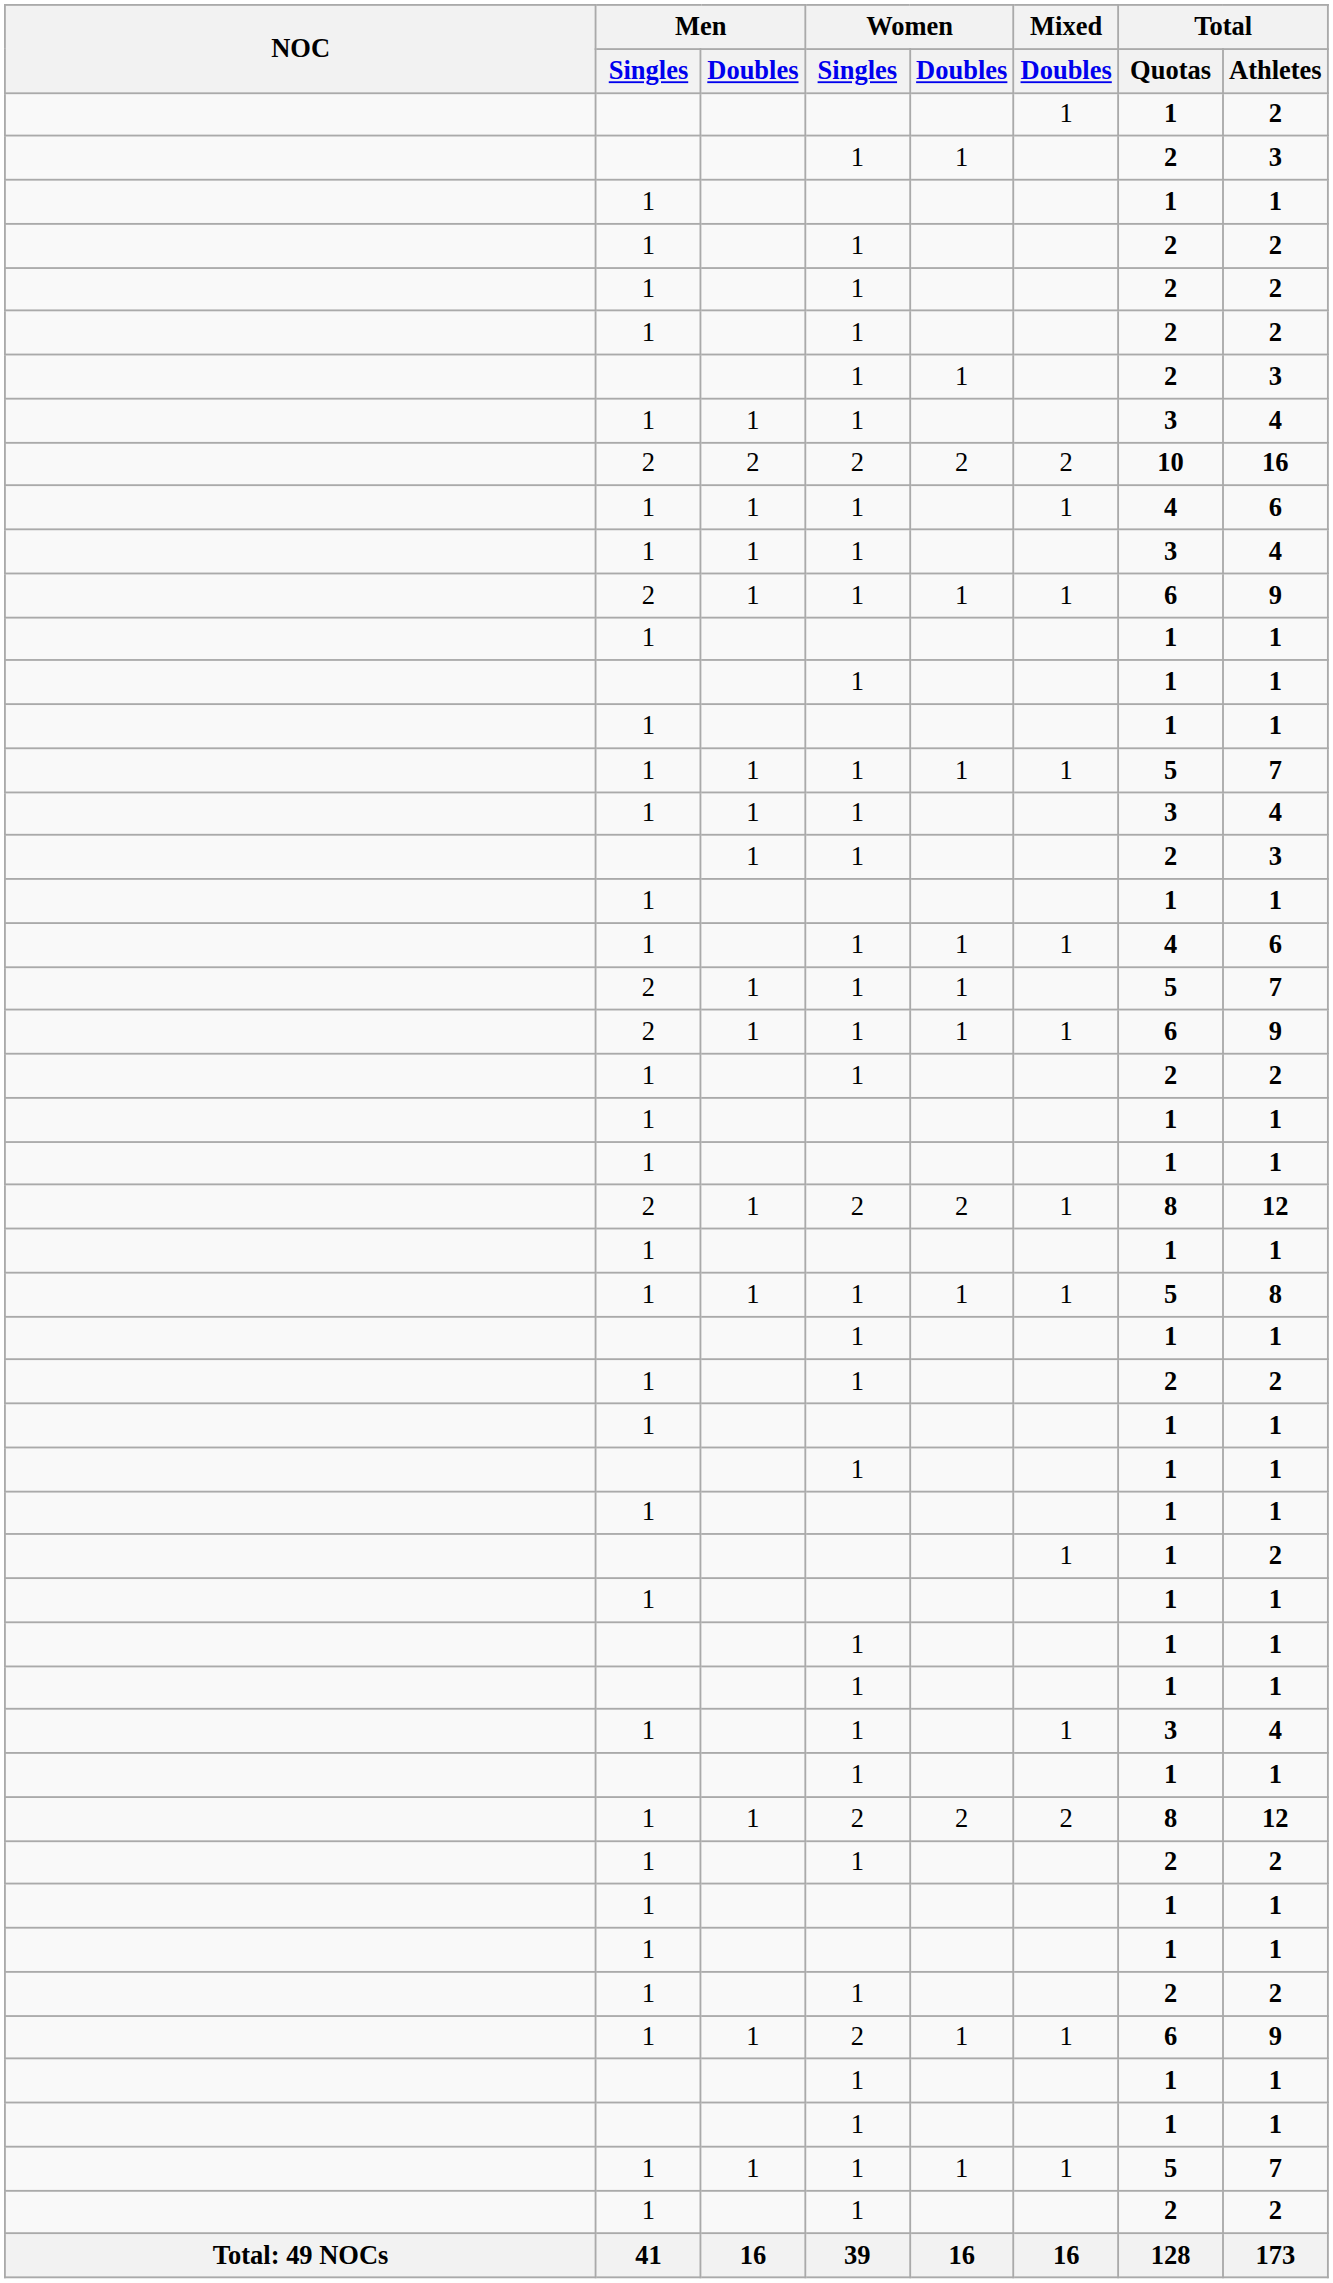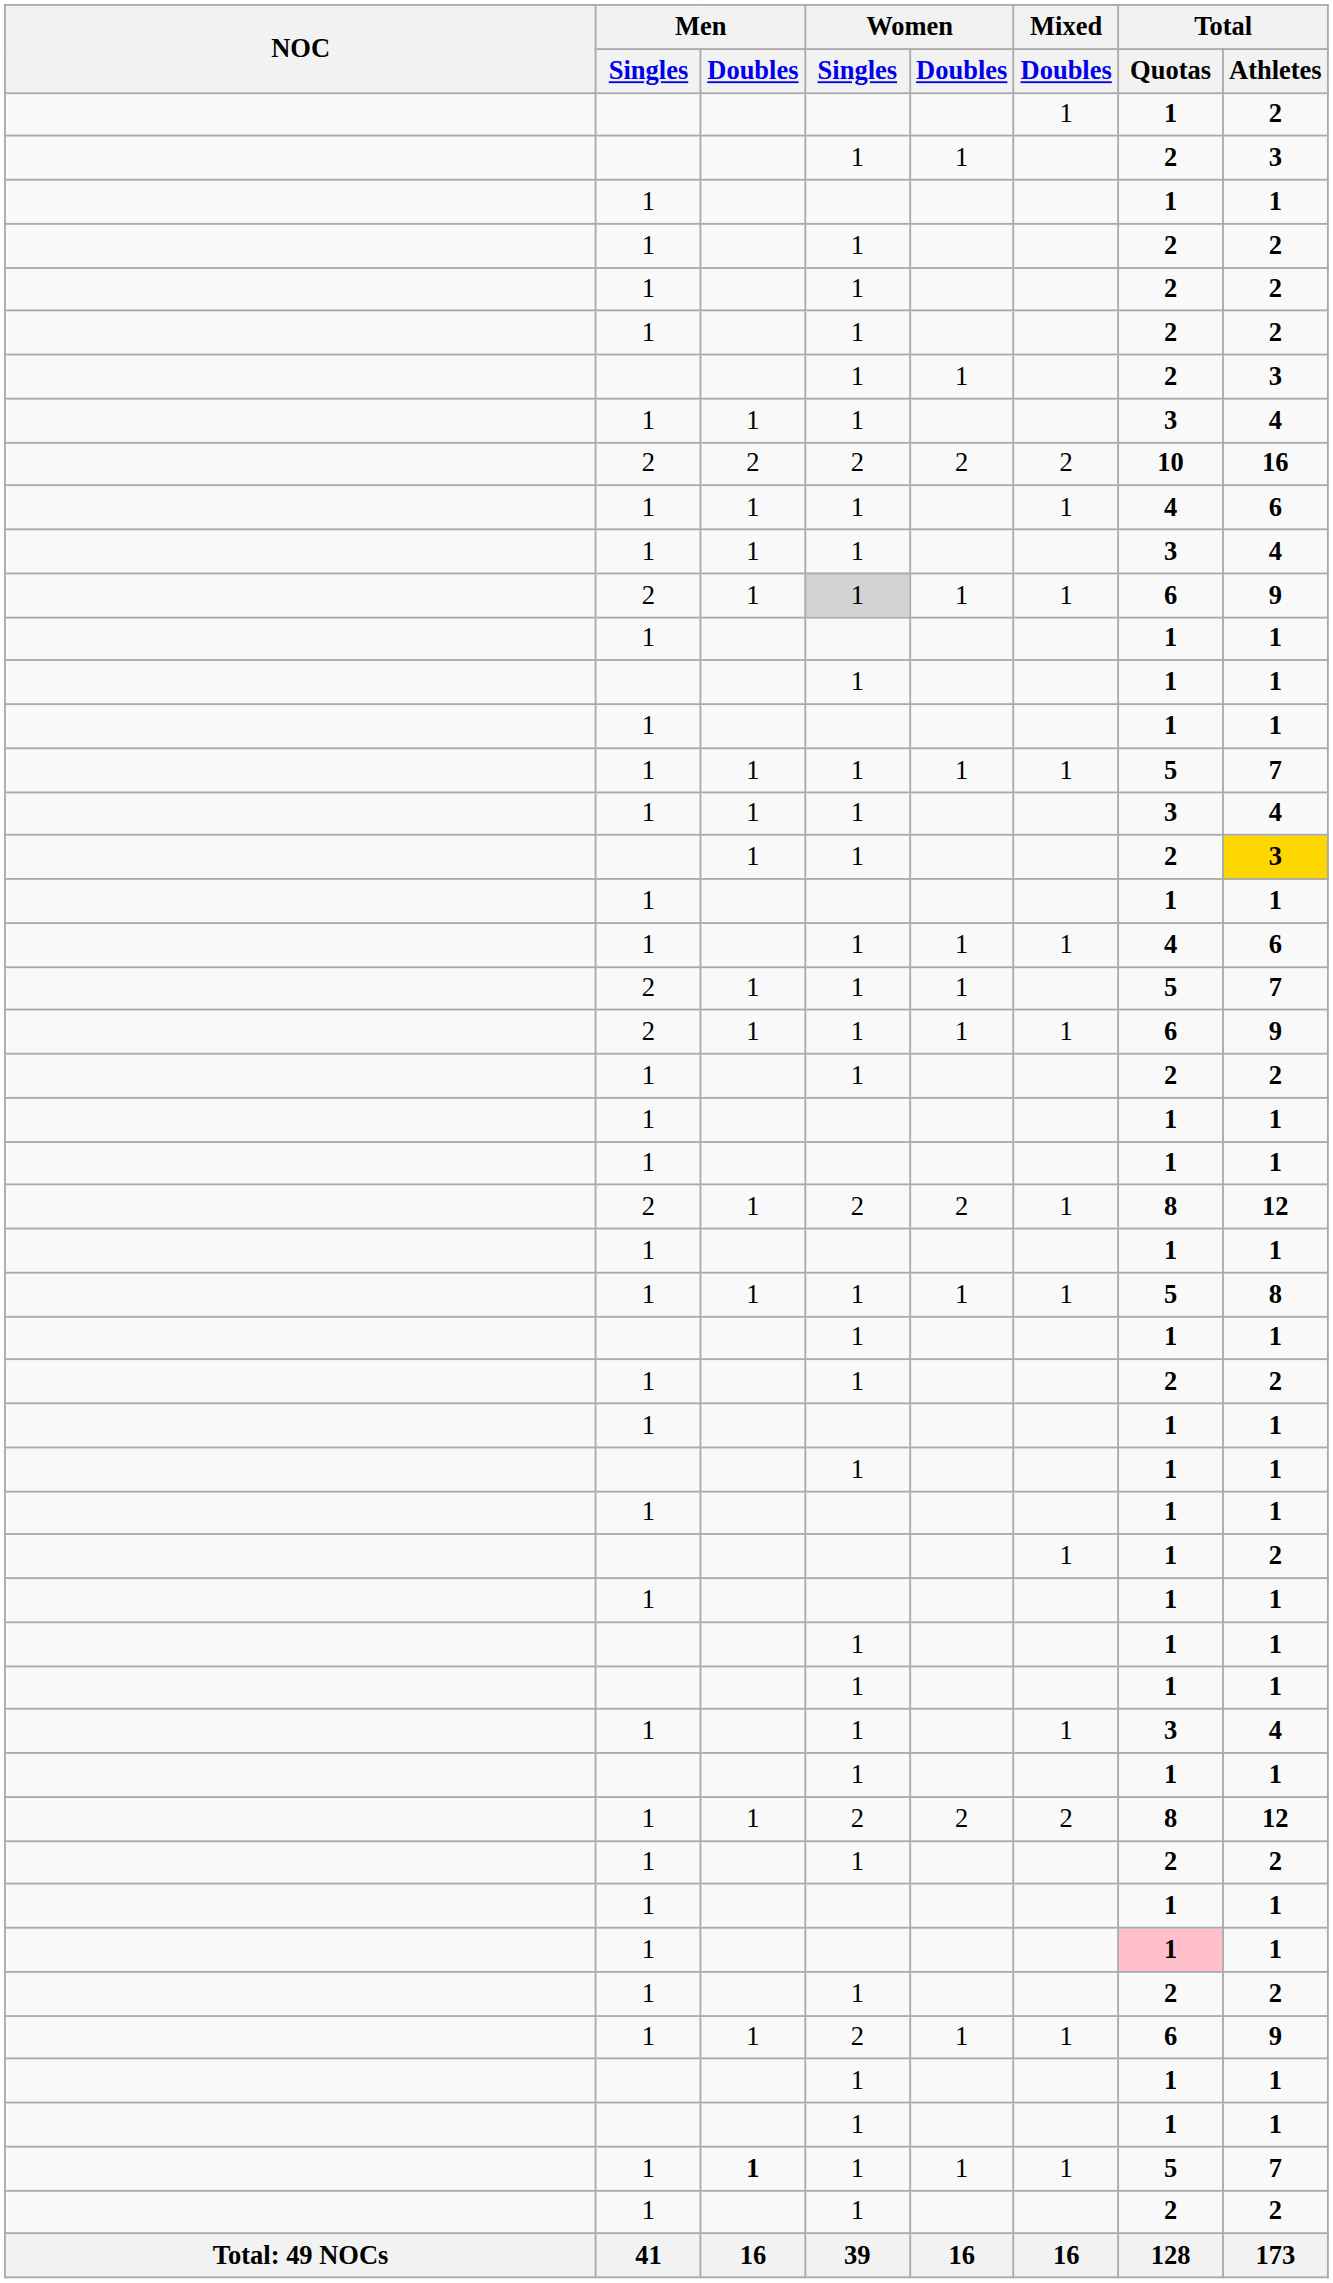(857, 594) no background -> (857, 594) lightgrey background
(1275, 857) no background -> (1275, 857) gold background
(1171, 1949) no background -> (1171, 1949) pink background
(753, 2168) normal -> (753, 2168) bold
